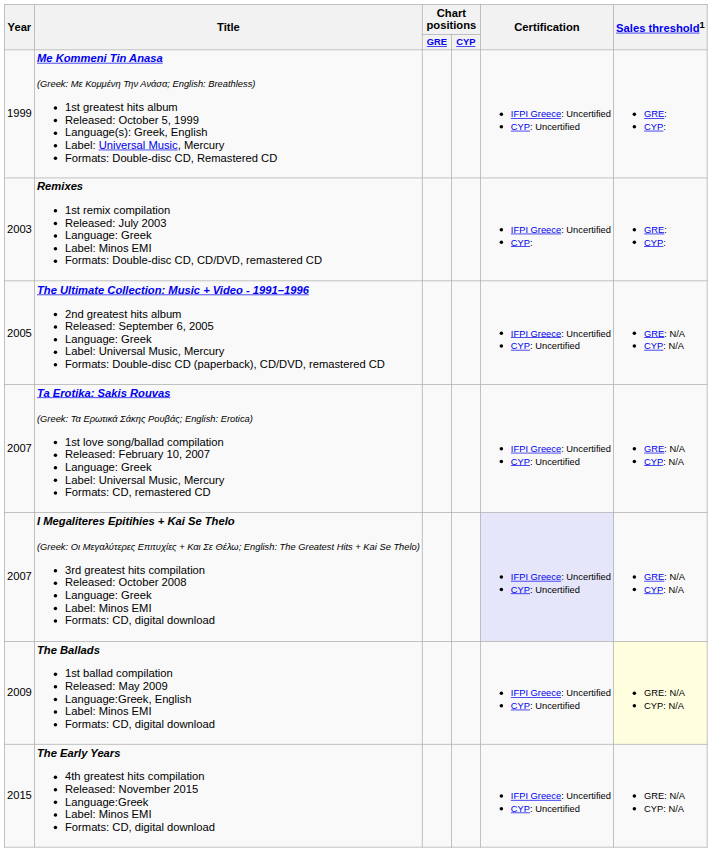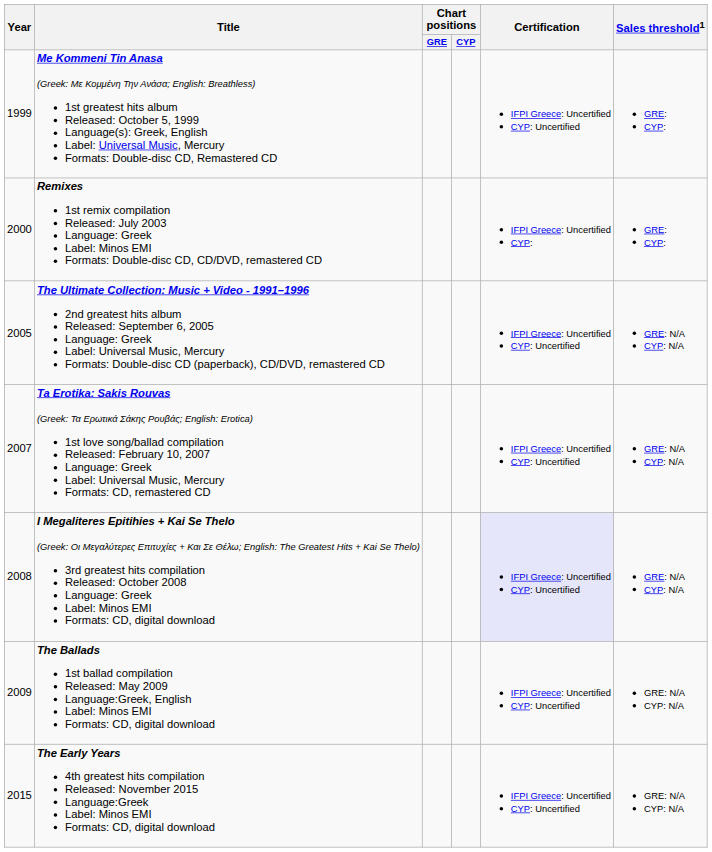(19, 229) 2003 -> (19, 229) 2000
(19, 577) 2007 -> (19, 577) 2008
(660, 699) lightyellow background -> (660, 699) no background
